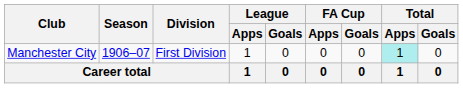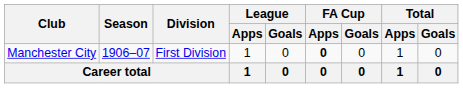(324, 53) normal -> (324, 53) bold
(400, 53) paleturquoise background -> (400, 53) no background
